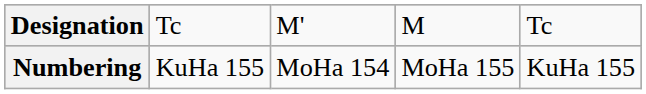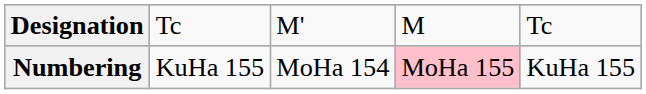(458, 66) no background -> (458, 66) pink background
